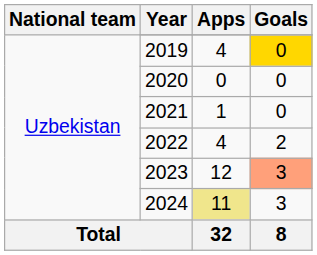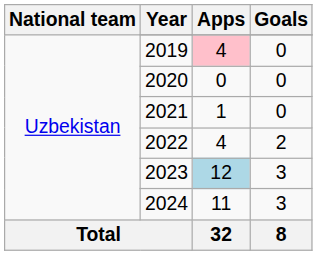(221, 50) no background -> (221, 50) pink background
(281, 50) gold background -> (281, 50) no background
(221, 173) no background -> (221, 173) lightblue background
(281, 173) lightsalmon background -> (281, 173) no background
(221, 204) khaki background -> (221, 204) no background
